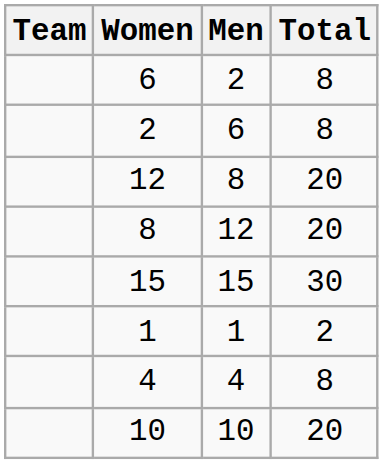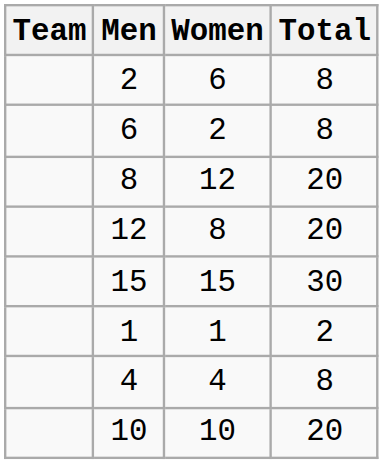columns swapped: (236, 30) <-> (147, 30)
